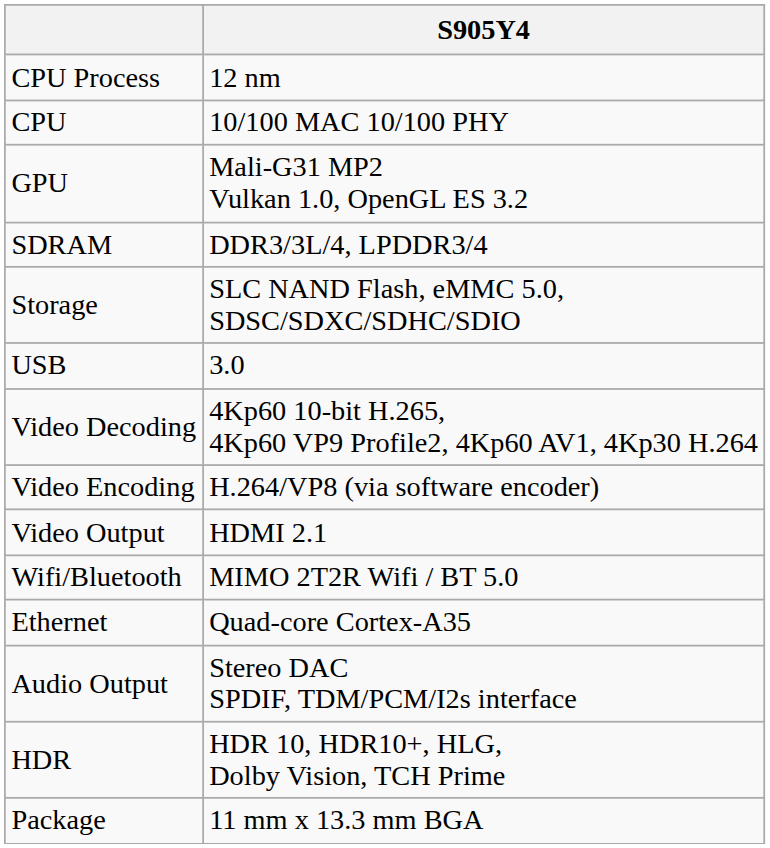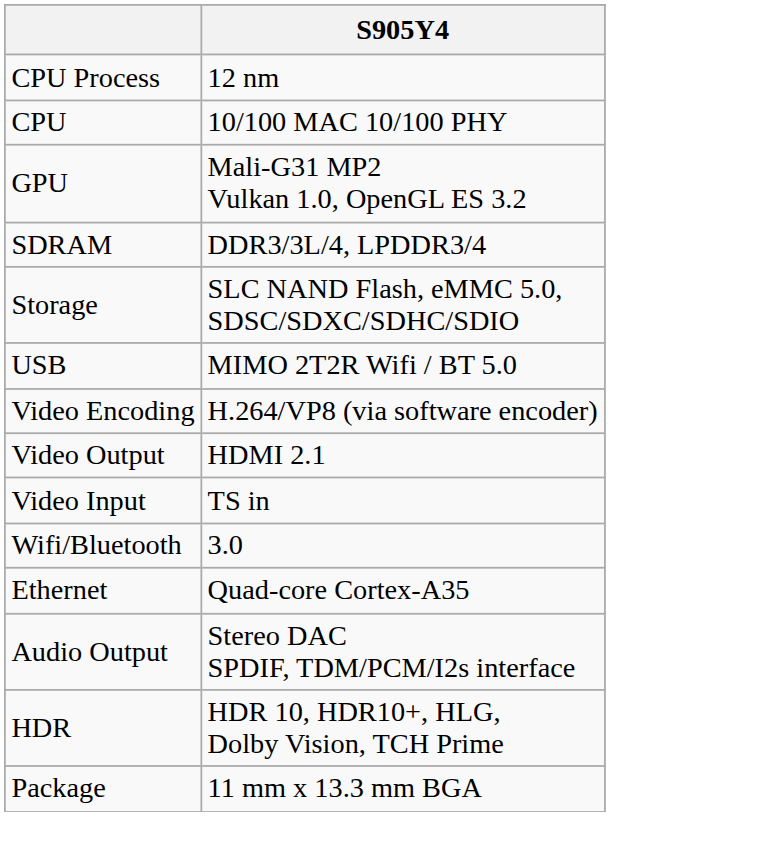(227, 365) 3.0 -> (362, 365) MIMO 2T2R Wifi / BT 5.0
- row: (104, 426)
+ row: (79, 500)
(364, 576) MIMO 2T2R Wifi / BT 5.0 -> (225, 545) 3.0
